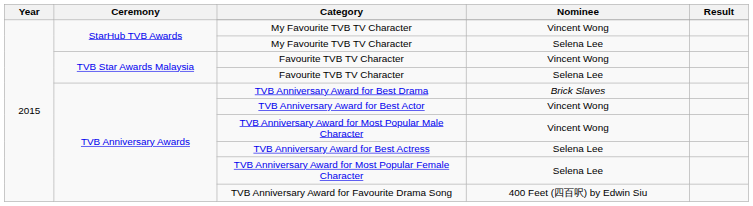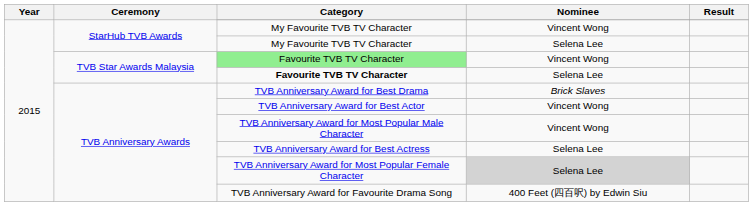(342, 59) no background -> (342, 59) lightgreen background
(342, 75) normal -> (342, 75) bold
(578, 170) no background -> (578, 170) lightgrey background
